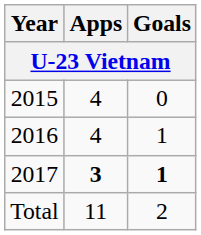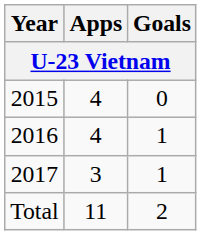(96, 173) bold -> (96, 173) normal
(162, 173) bold -> (162, 173) normal
